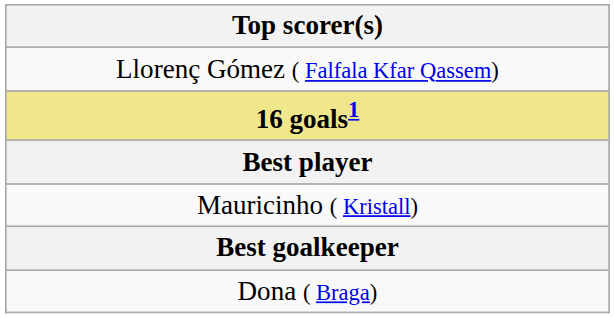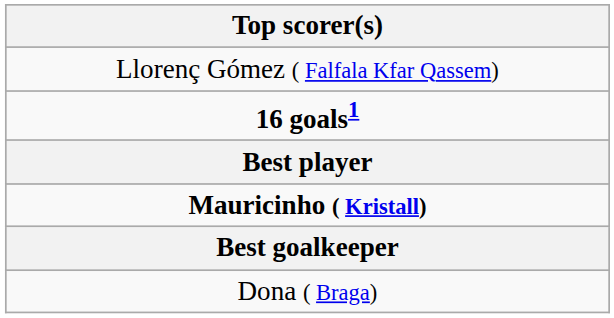(307, 115) khaki background -> (307, 115) no background
(307, 204) normal -> (307, 204) bold
